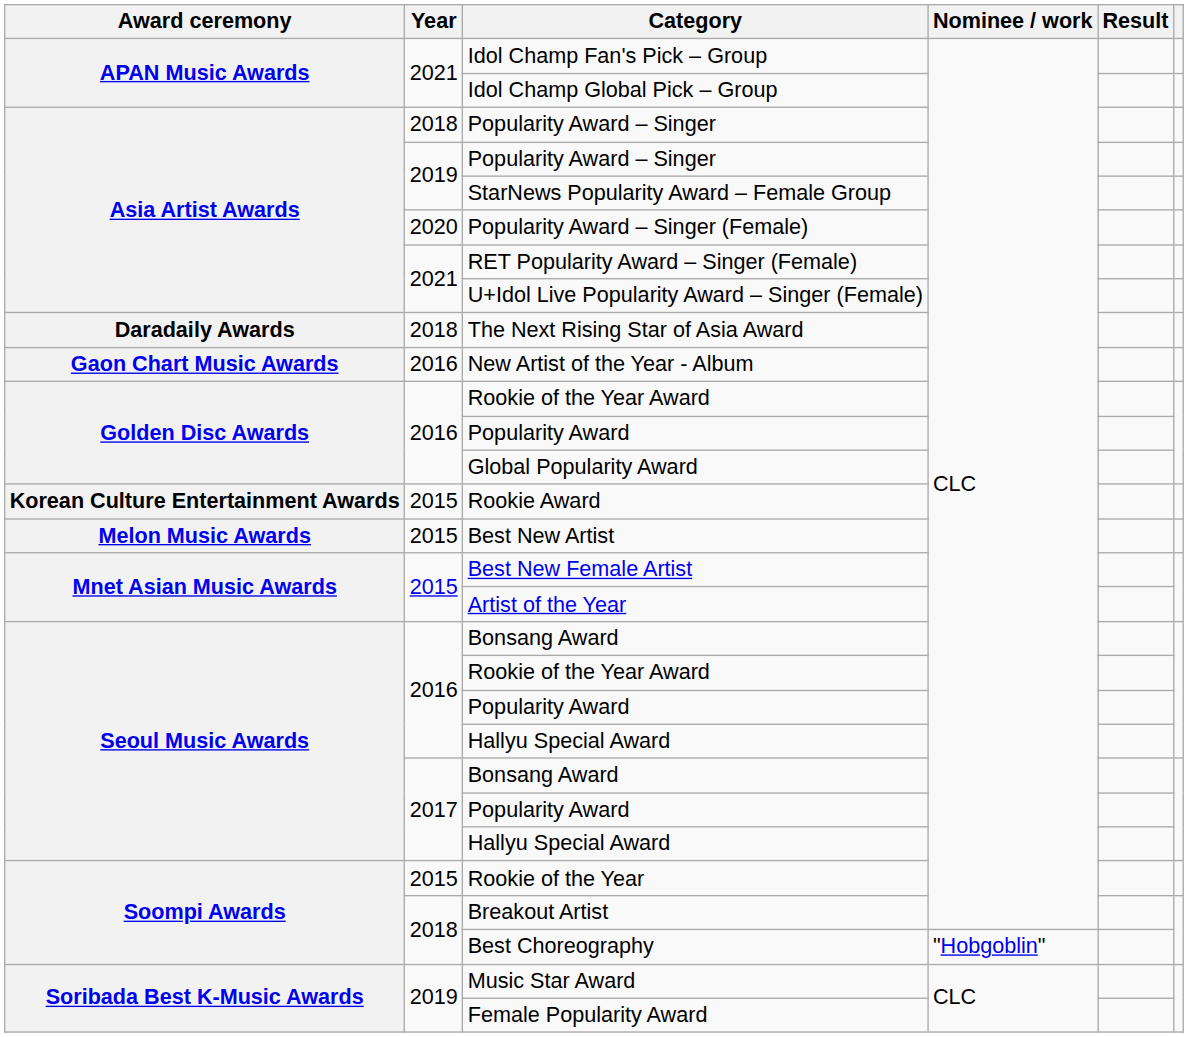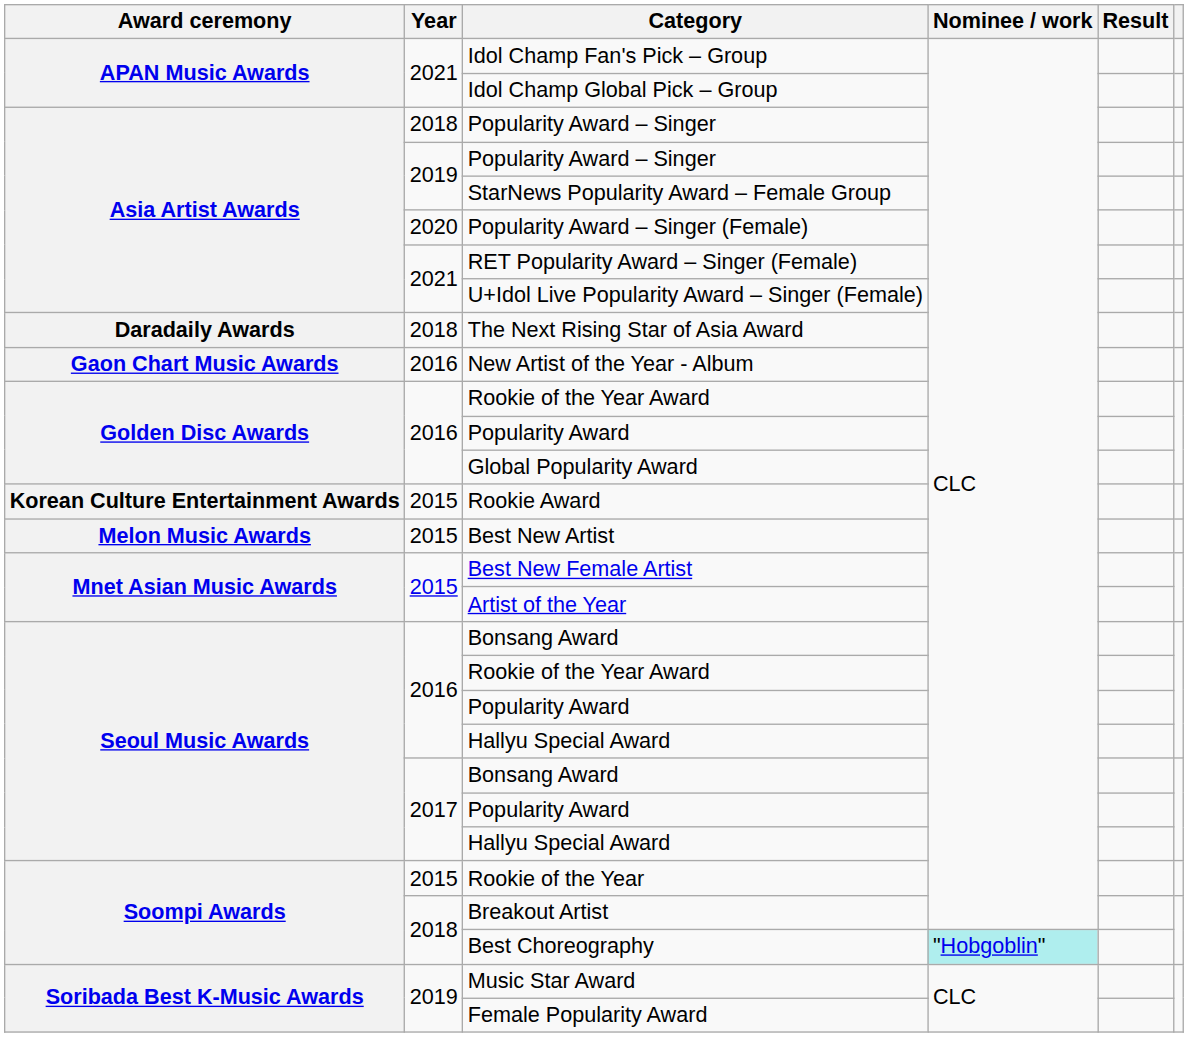(989, 946) no background -> (989, 946) paleturquoise background
